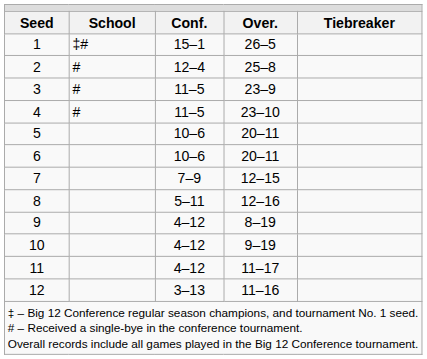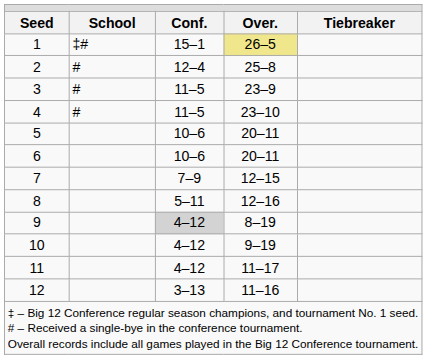(260, 45) no background -> (260, 45) khaki background
(189, 223) no background -> (189, 223) lightgrey background
